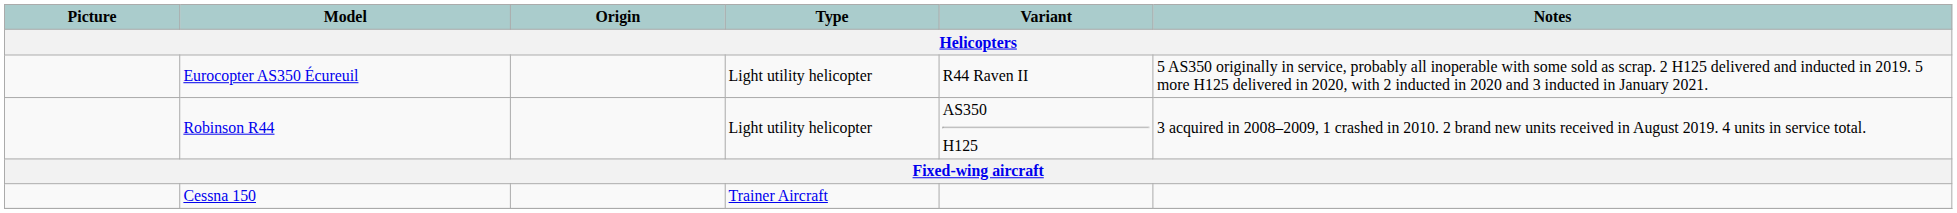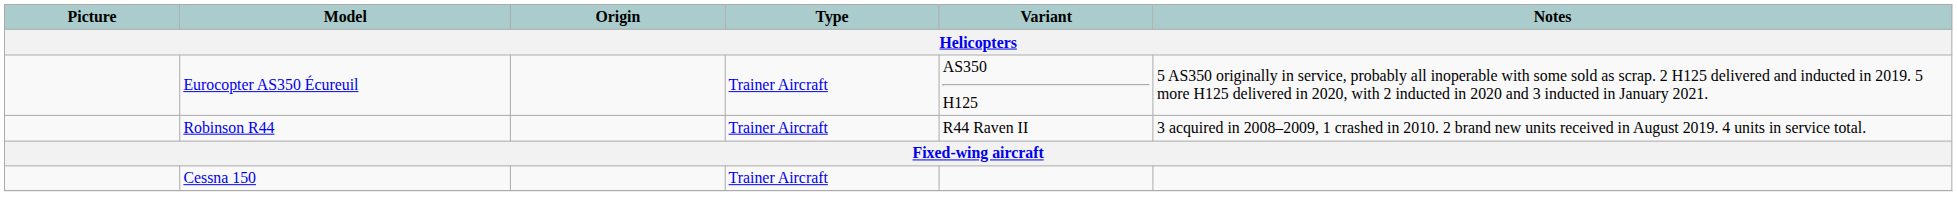(800, 76) Light utility helicopter -> (778, 85) Trainer Aircraft
(985, 76) R44 Raven II -> (1046, 85) AS350 H125
(800, 128) Light utility helicopter -> (778, 128) Trainer Aircraft
(1046, 128) AS350 H125 -> (985, 128) R44 Raven II
